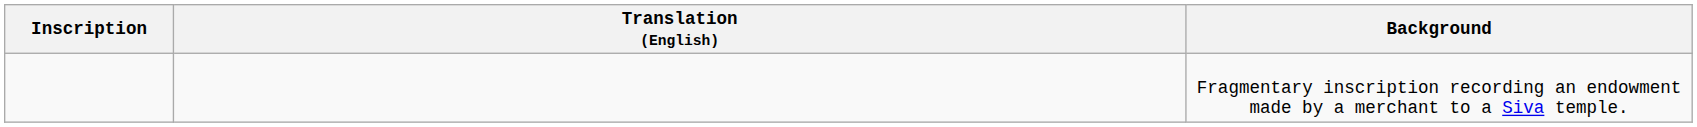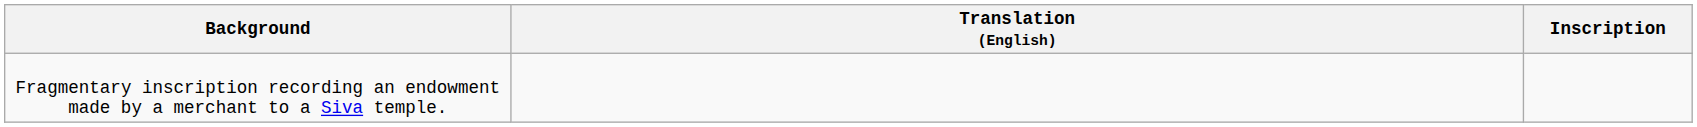columns swapped: (1439, 29) <-> (89, 29)
